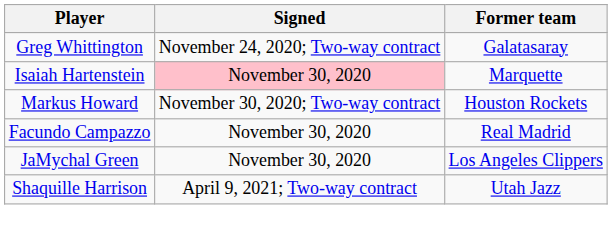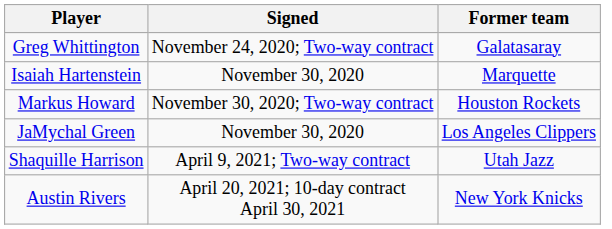(300, 75) pink background -> (293, 75) no background
- row: (80, 132)
+ row: (76, 199)
